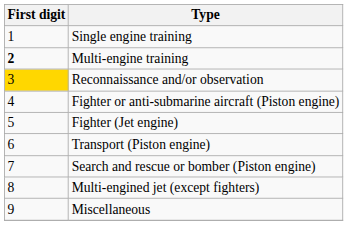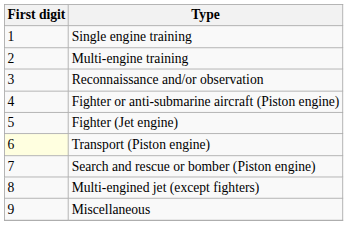(11, 58) bold -> (11, 58) normal
(11, 79) gold background -> (11, 79) no background
(11, 144) no background -> (11, 144) lightyellow background
